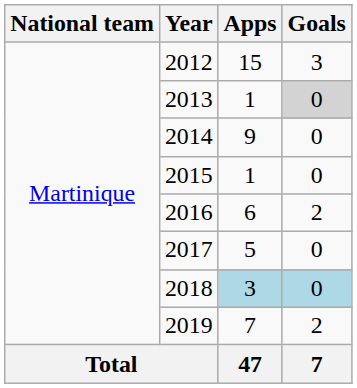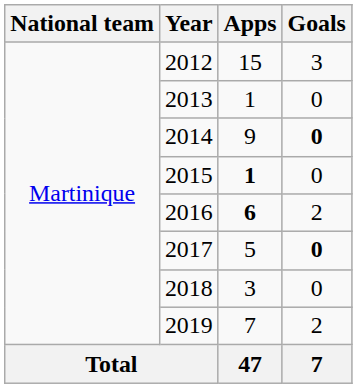(317, 99) lightgrey background -> (317, 99) no background
(317, 136) normal -> (317, 136) bold
(250, 174) normal -> (250, 174) bold
(250, 212) normal -> (250, 212) bold
(317, 250) normal -> (317, 250) bold
(250, 288) lightblue background -> (250, 288) no background
(317, 288) lightblue background -> (317, 288) no background
